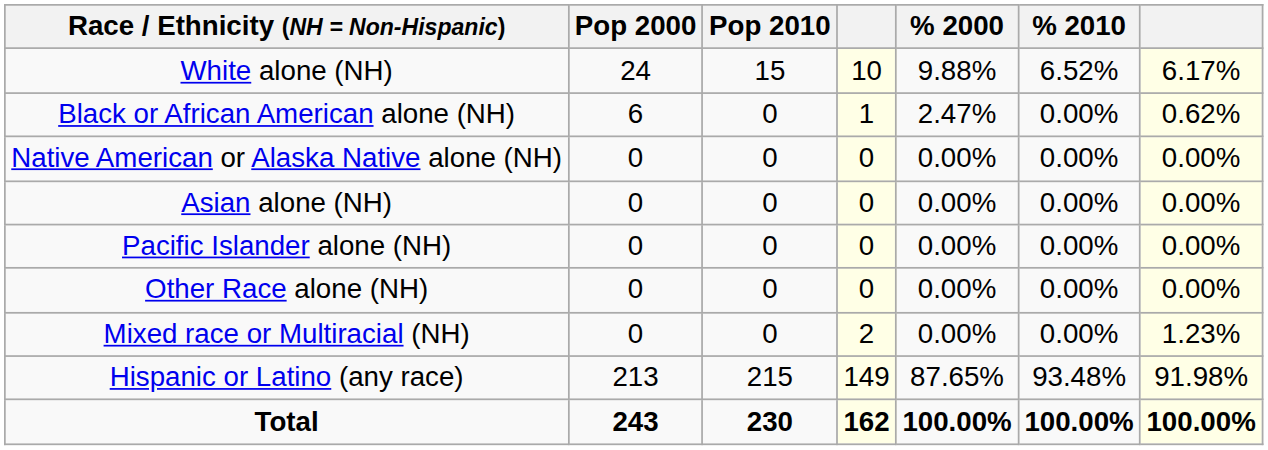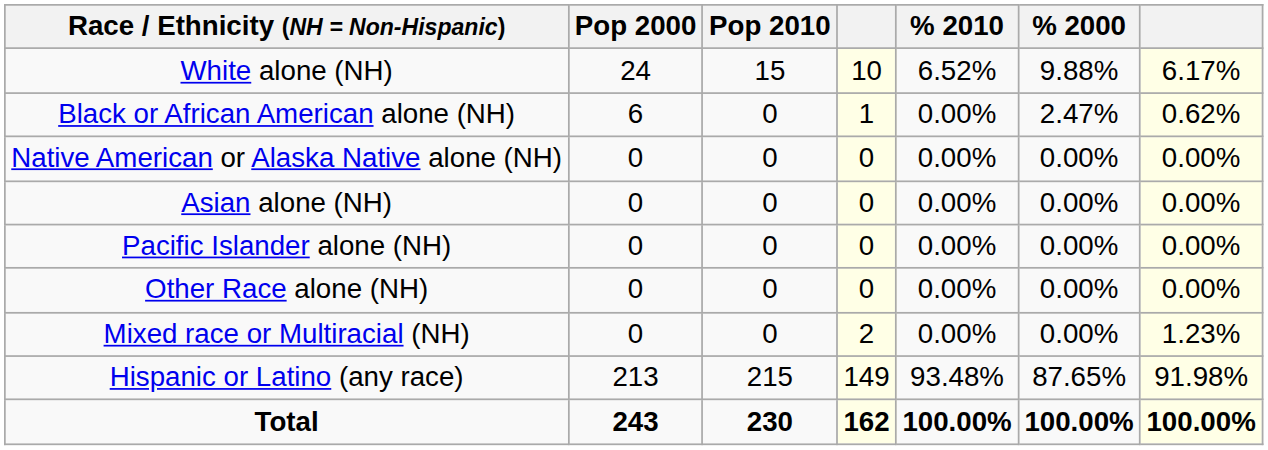columns swapped: (957, 26) <-> (1079, 26)
